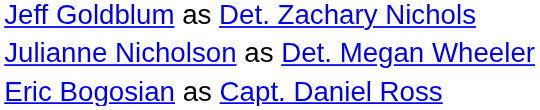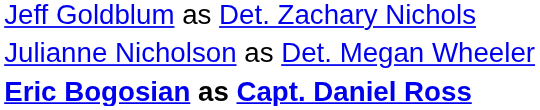(223, 91) normal -> (238, 91) bold
